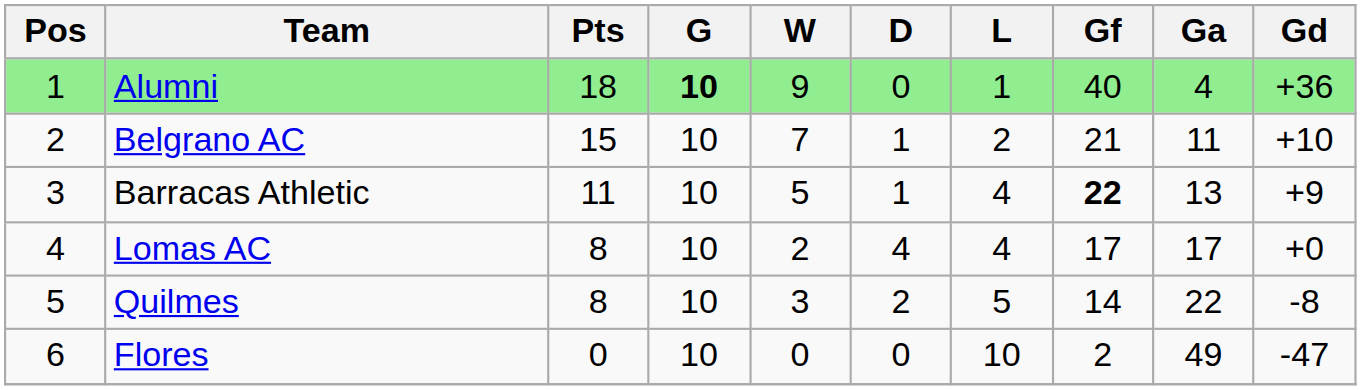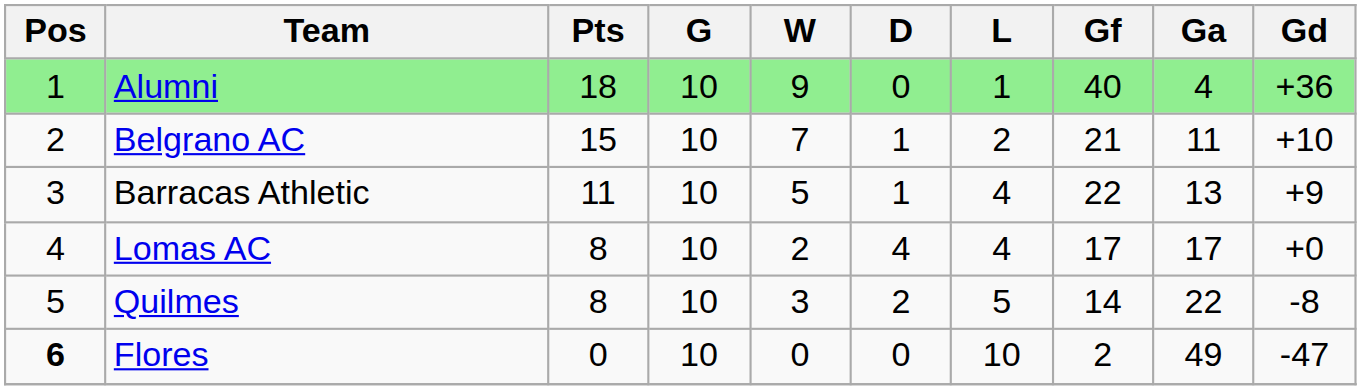(699, 85) bold -> (699, 85) normal
(1103, 193) bold -> (1103, 193) normal
(56, 355) normal -> (56, 355) bold
